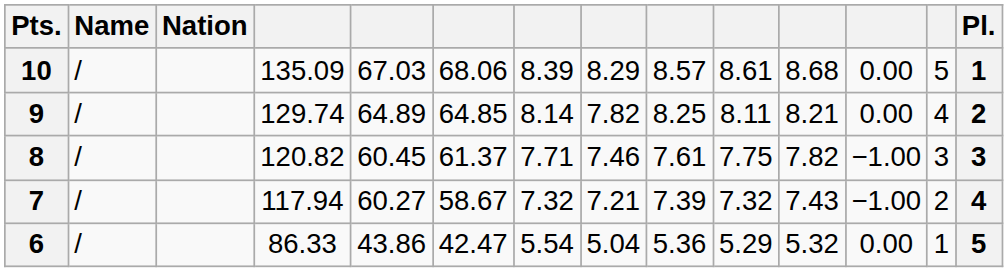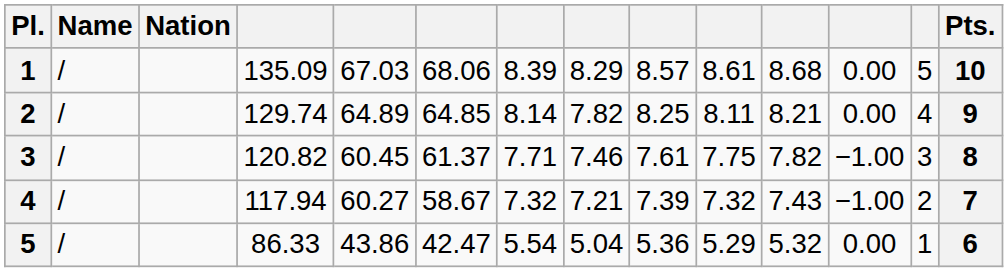columns swapped: (979, 26) <-> (36, 26)
